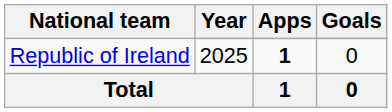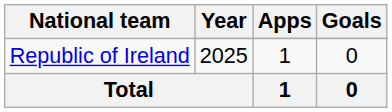(285, 55) bold -> (285, 55) normal
